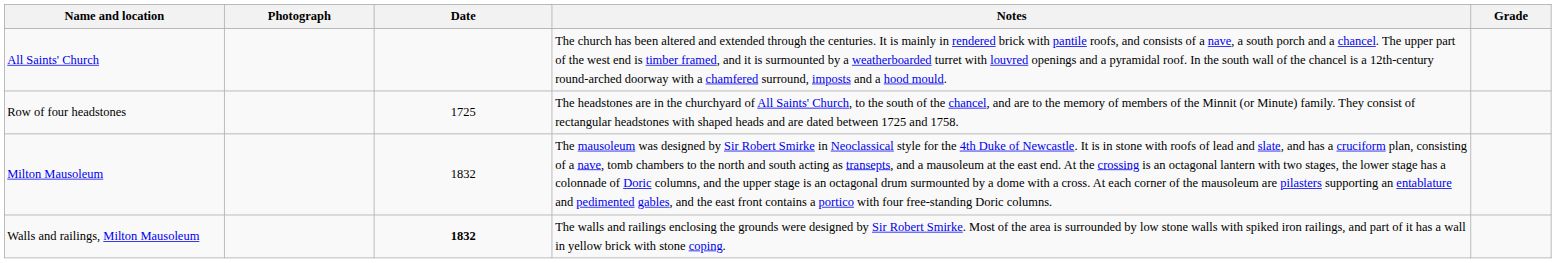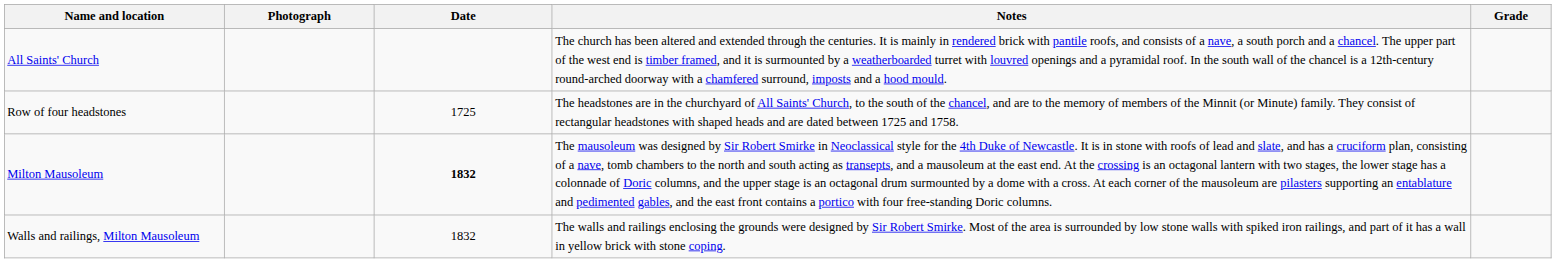(463, 174) normal -> (463, 174) bold
(463, 236) bold -> (463, 236) normal
